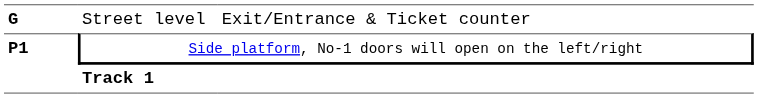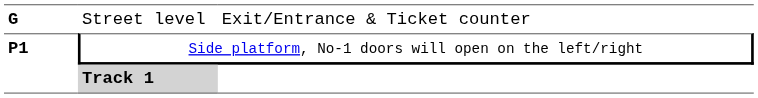(118, 79) no background -> (118, 79) lightgrey background
